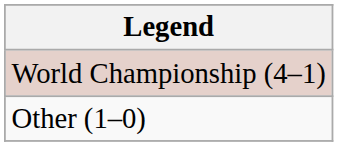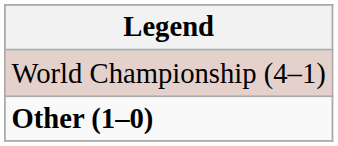(79, 118) normal -> (82, 118) bold
